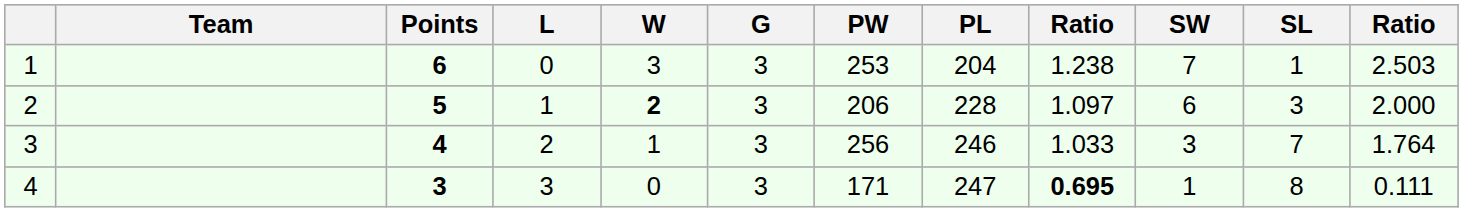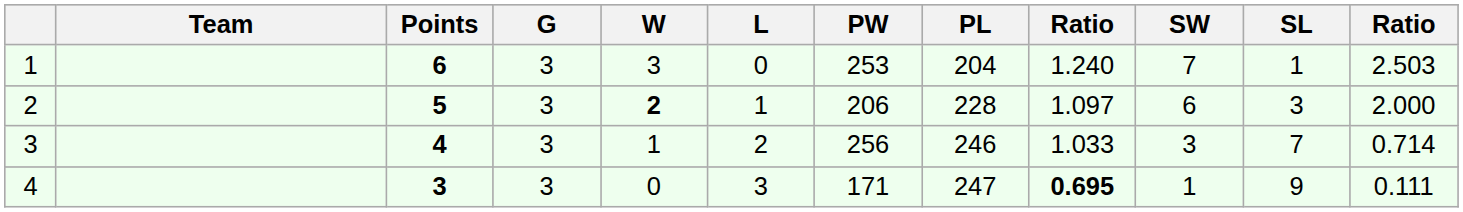columns swapped: (761, 24) <-> (547, 24)
(1082, 65) 1.238 -> (1082, 65) 1.240
(1404, 145) 1.764 -> (1404, 145) 0.714
(1297, 186) 8 -> (1297, 186) 9
